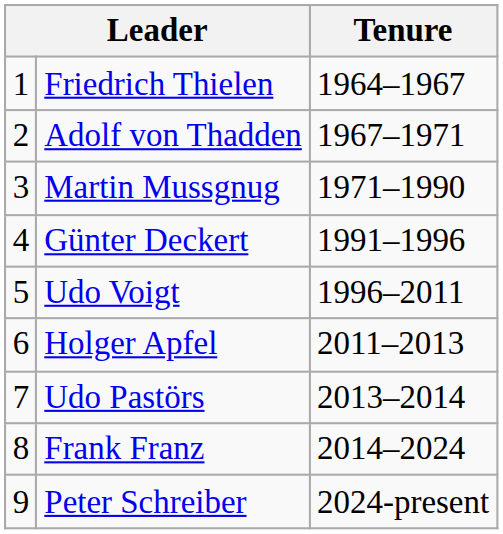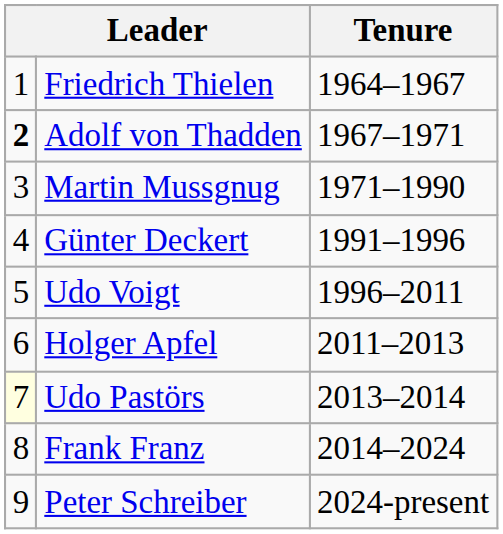(21, 135) normal -> (21, 135) bold
(21, 396) no background -> (21, 396) lightyellow background
